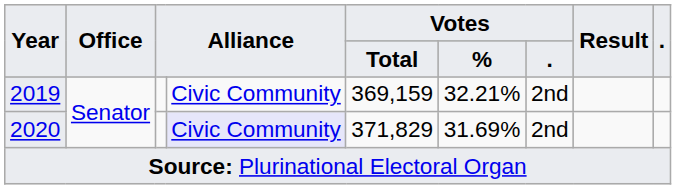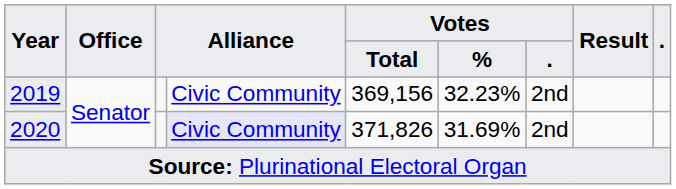(392, 94) 369,159 -> (392, 94) 369,156
(482, 94) 32.21% -> (482, 94) 32.23%
(392, 130) 371,829 -> (392, 130) 371,826
